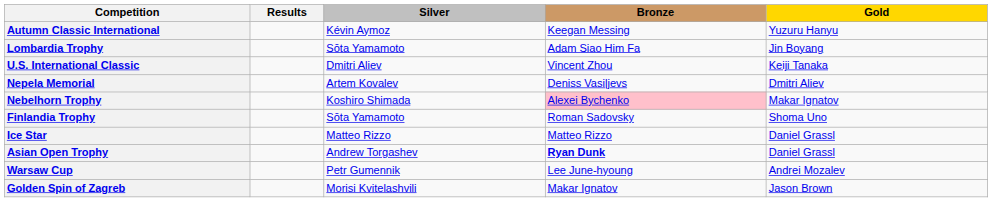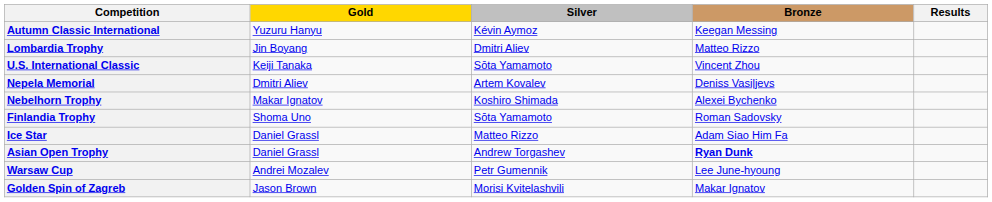columns swapped: (877, 13) <-> (287, 13)
(365, 48) Sōta Yamamoto -> (501, 48) Dmitri Aliev
(594, 48) Adam Siao Him Fa -> (727, 48) Matteo Rizzo
(354, 65) Dmitri Aliev -> (513, 65) Sōta Yamamoto
(588, 100) pink background -> (736, 100) no background
(580, 135) Matteo Rizzo -> (741, 135) Adam Siao Him Fa
